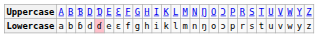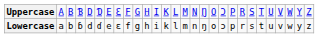(99, 26) pink background -> (99, 26) no background
